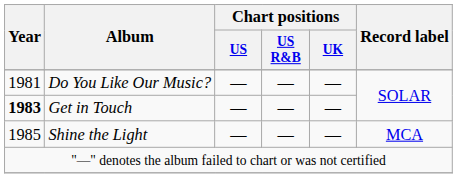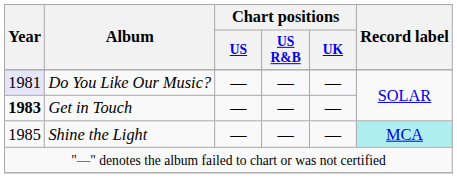(25, 82) no background -> (25, 82) lavender background
(404, 134) no background -> (404, 134) paleturquoise background
